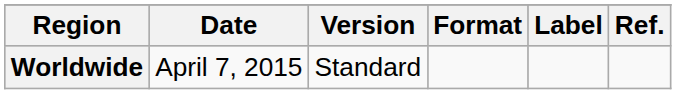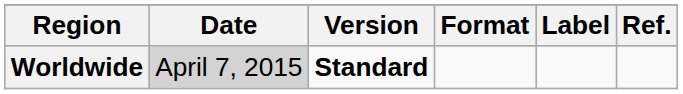(229, 66) no background -> (229, 66) lightgrey background
(368, 66) normal -> (371, 66) bold
